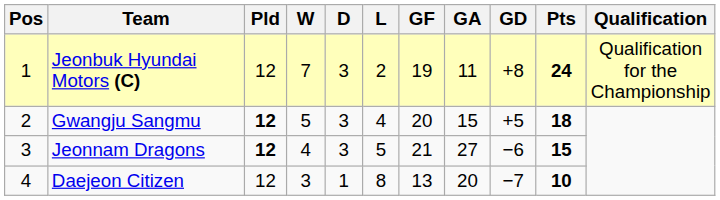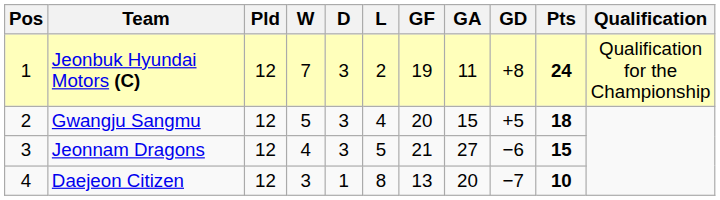(265, 120) bold -> (265, 120) normal
(265, 150) bold -> (265, 150) normal
